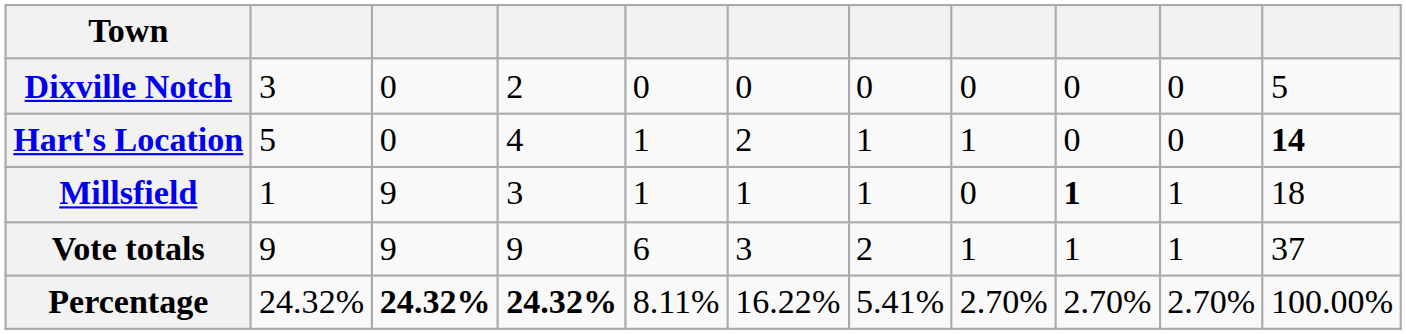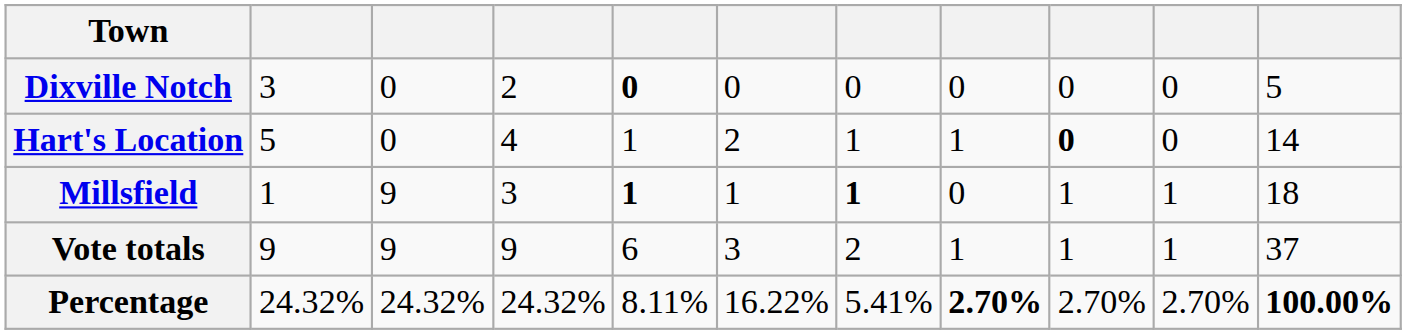(641, 85) normal -> (630, 85) bold
(1072, 139) normal -> (1066, 139) bold
(1288, 139) bold -> (1282, 139) normal
(641, 193) normal -> (630, 193) bold
(865, 193) normal -> (853, 193) bold
(1072, 193) bold -> (1066, 193) normal
(435, 301) bold -> (432, 301) normal
(562, 301) bold -> (553, 301) normal
(1004, 301) normal -> (995, 301) bold
(1332, 301) normal -> (1329, 301) bold
